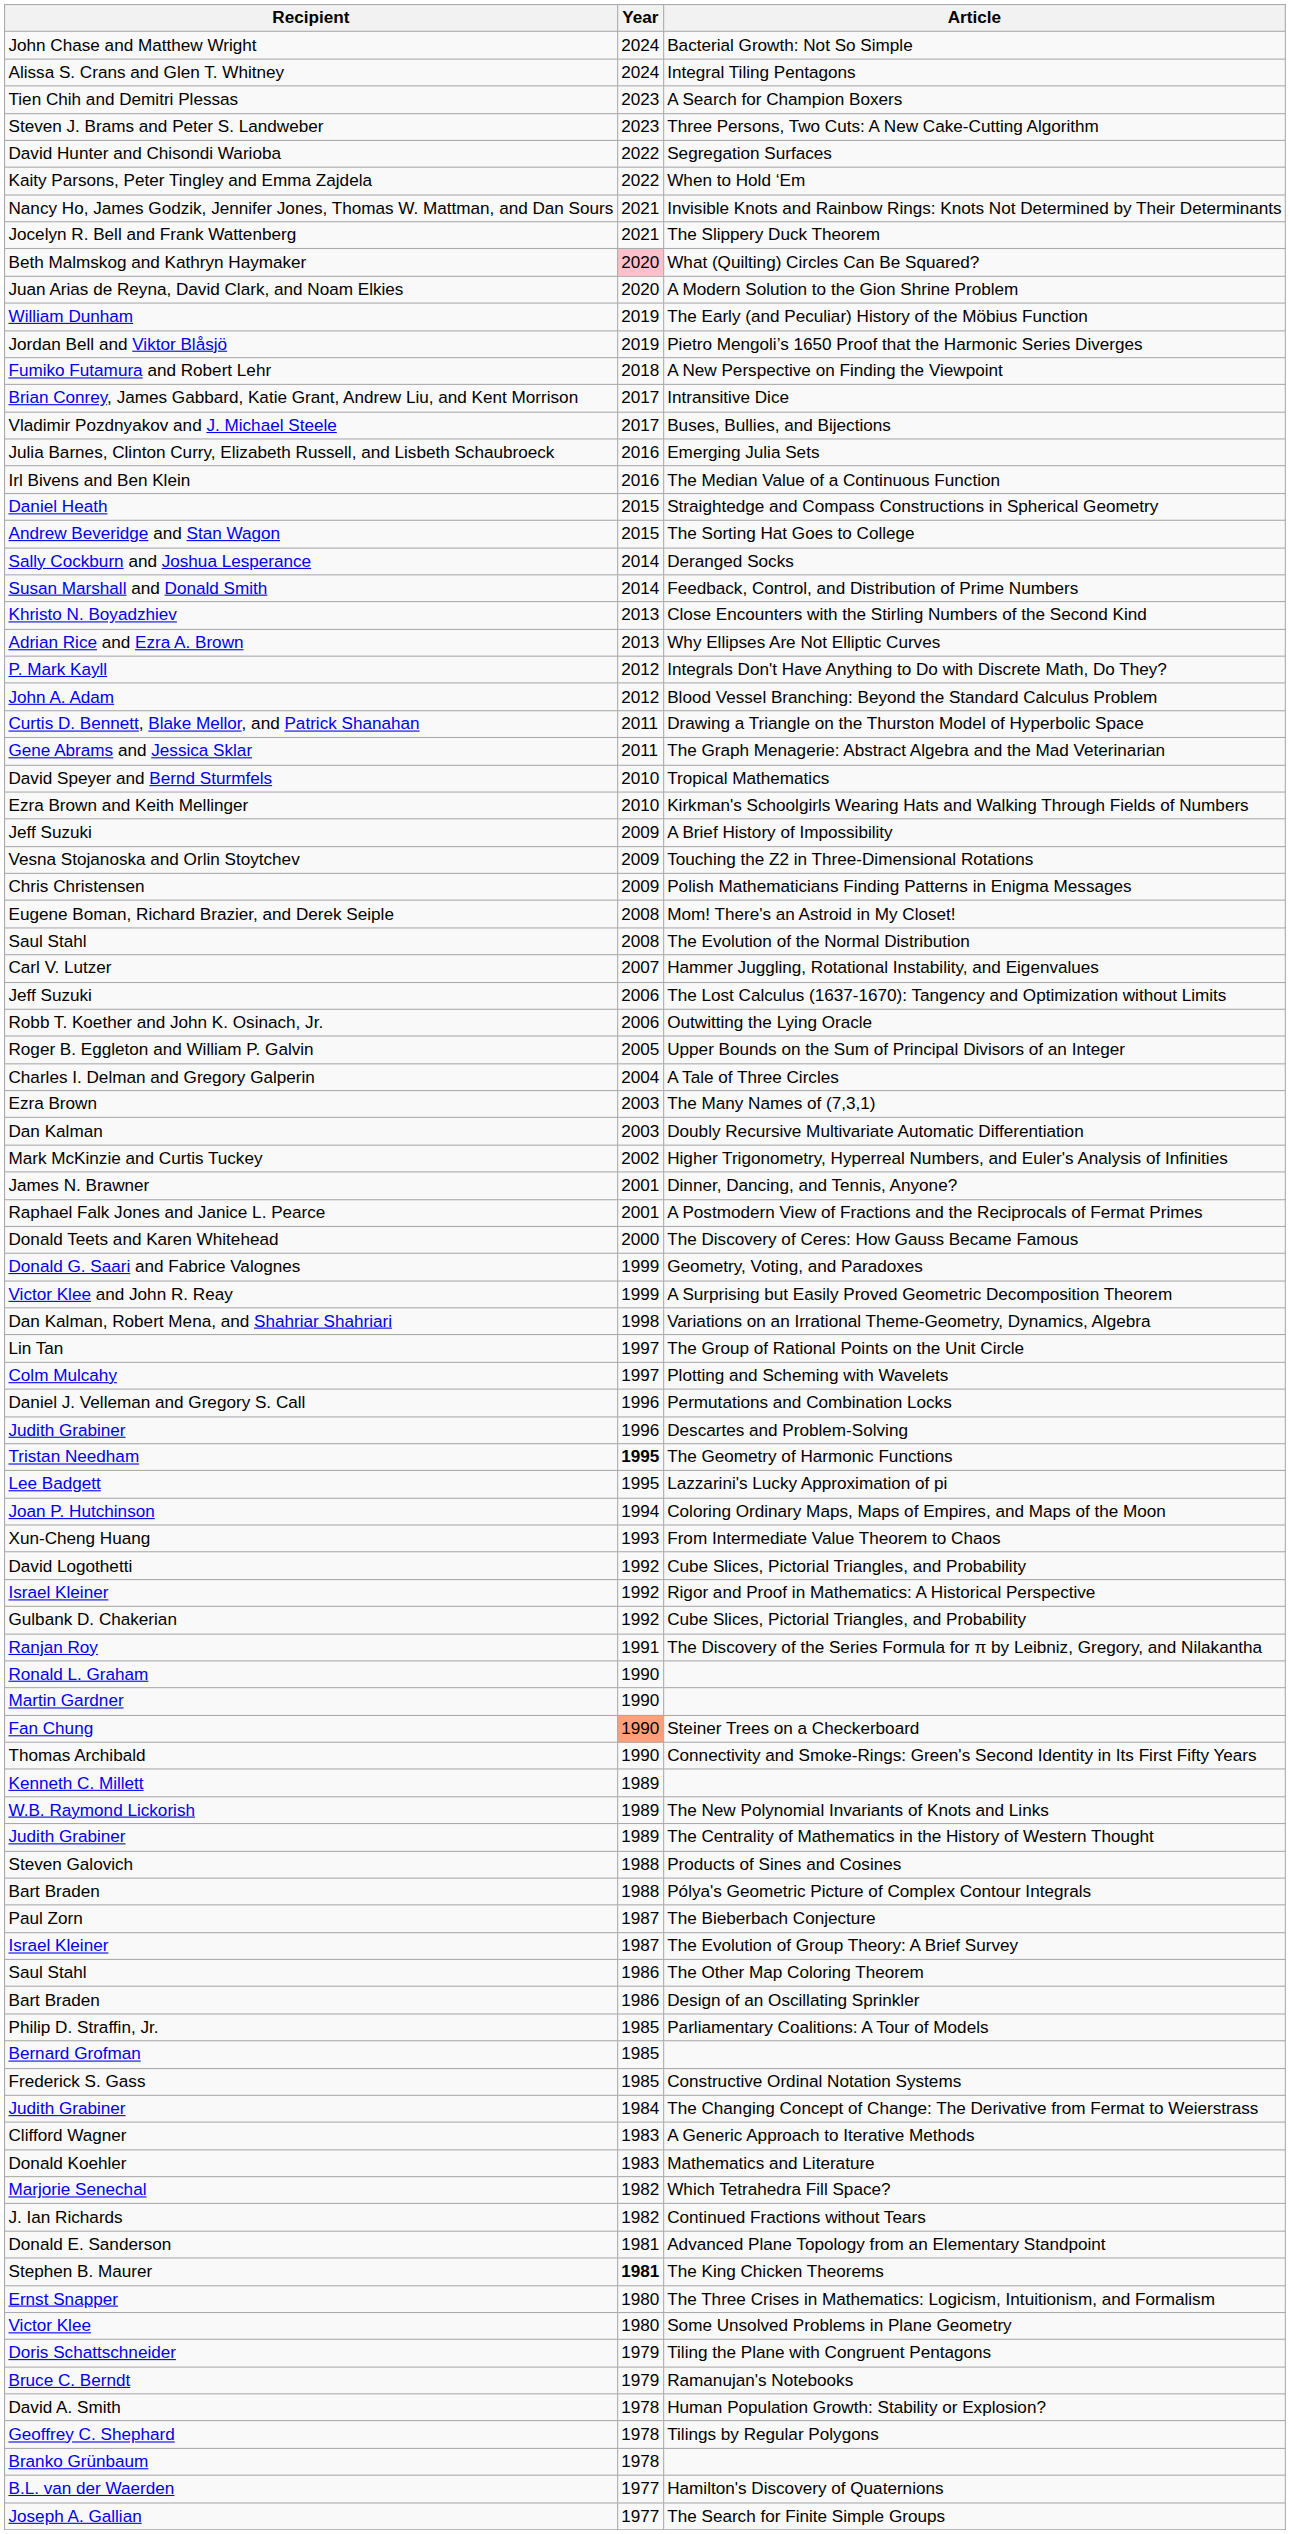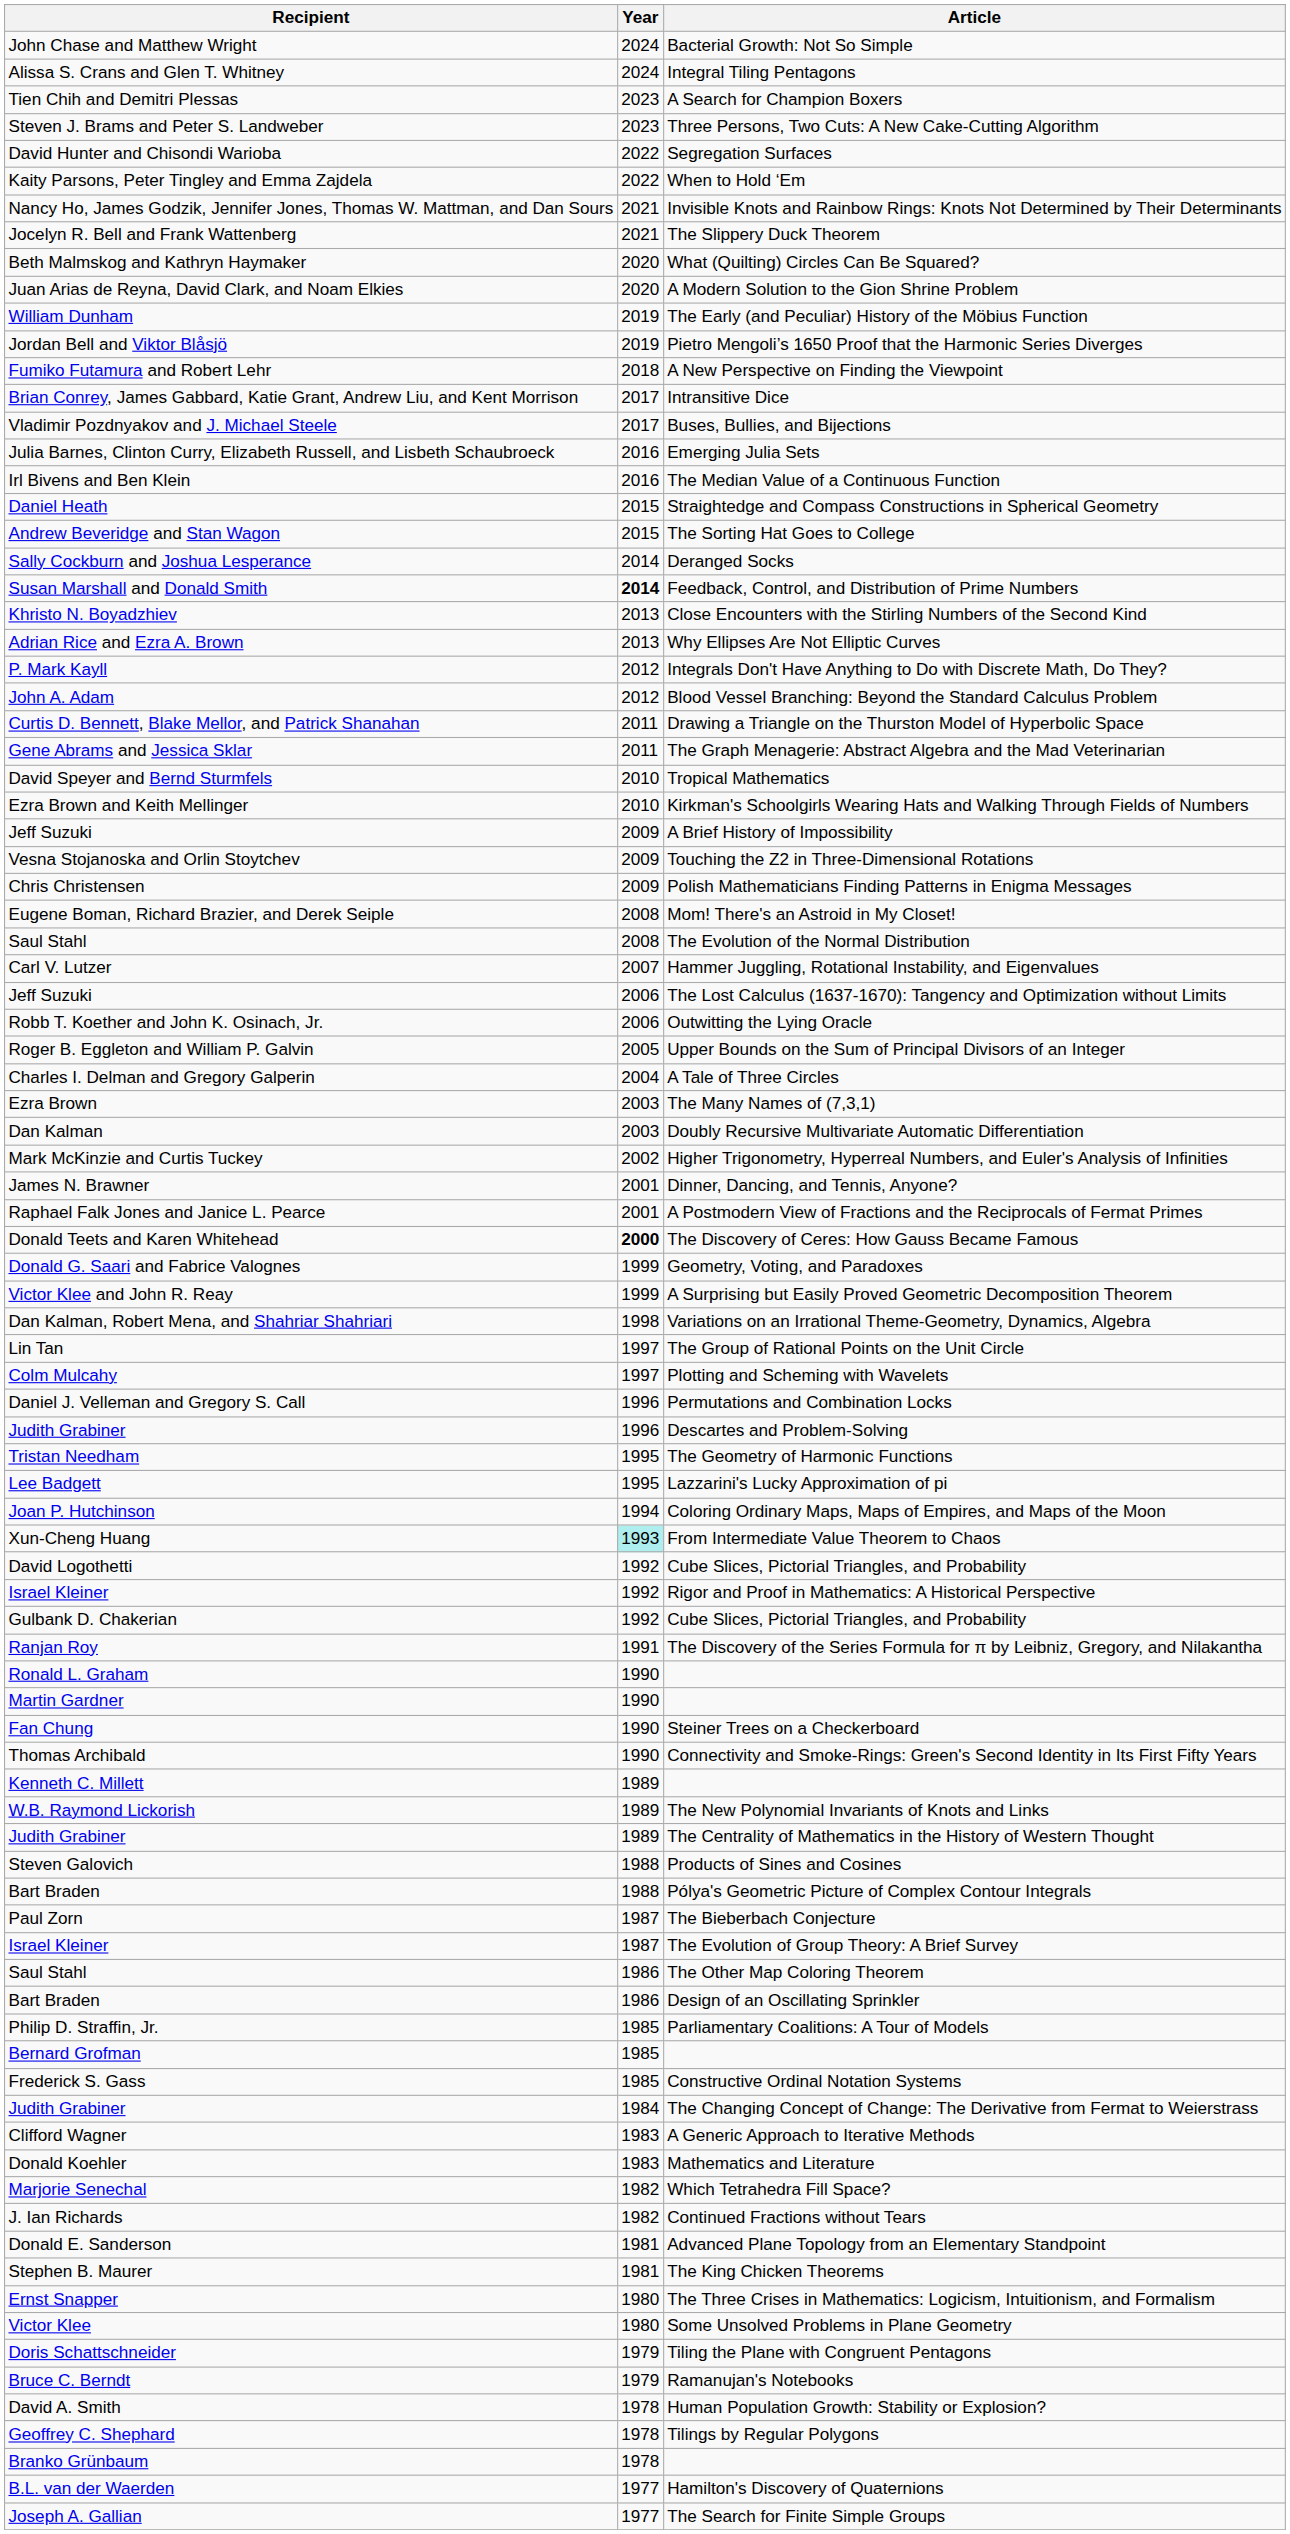(640, 262) pink background -> (640, 262) no background
(640, 588) normal -> (640, 588) bold
(640, 1239) normal -> (640, 1239) bold
(640, 1457) bold -> (640, 1457) normal
(640, 1538) no background -> (640, 1538) paleturquoise background
(640, 1728) lightsalmon background -> (640, 1728) no background
(640, 2271) bold -> (640, 2271) normal
